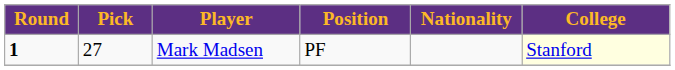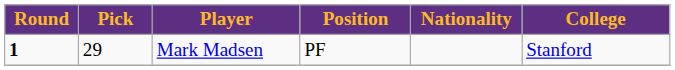(92, 49) 27 -> (92, 49) 29
(559, 49) lightyellow background -> (559, 49) no background
